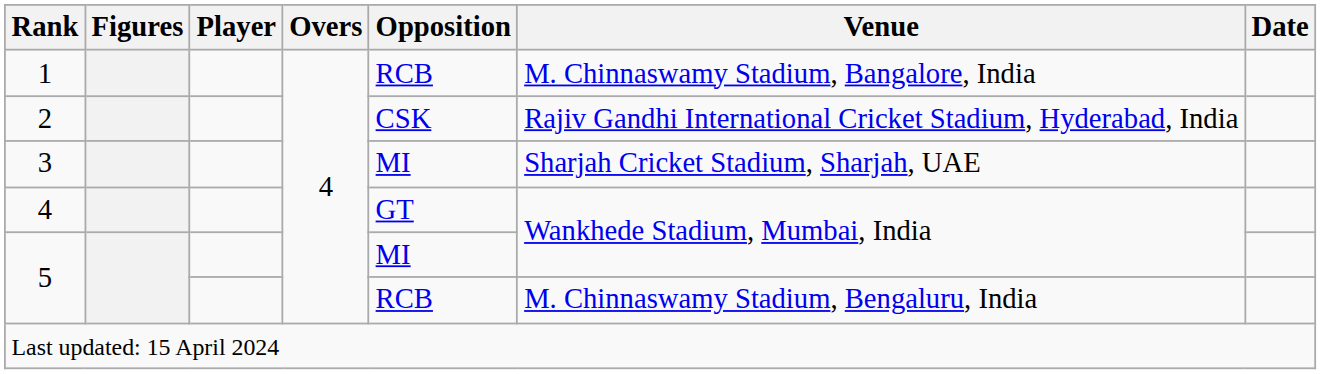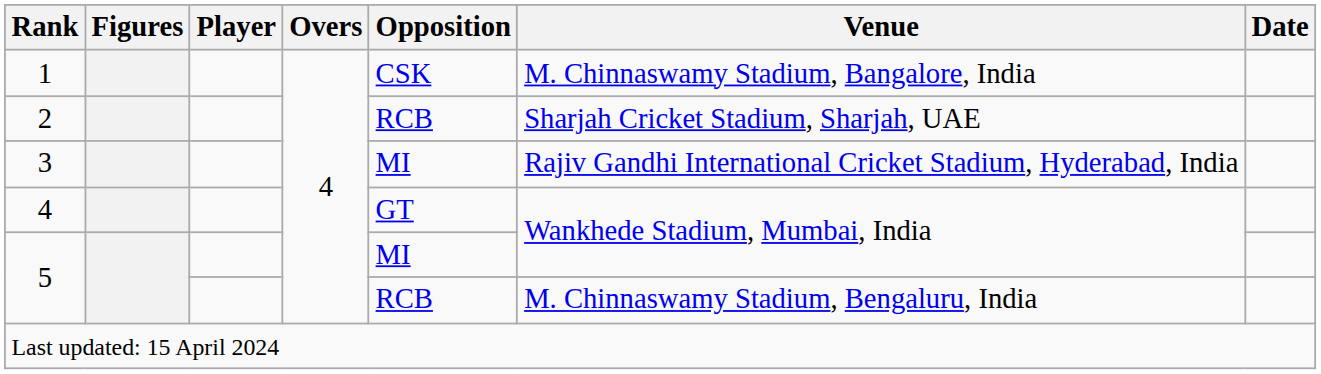(404, 72) RCB -> (403, 72) CSK
(403, 118) CSK -> (404, 118) RCB
(881, 118) Rajiv Gandhi International Cricket Stadium, Hyderabad, India -> (752, 118) Sharjah Cricket Stadium, Sharjah, UAE
(752, 163) Sharjah Cricket Stadium, Sharjah, UAE -> (881, 163) Rajiv Gandhi International Cricket Stadium, Hyderabad, India
